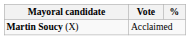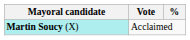(43, 27) no background -> (43, 27) paleturquoise background
